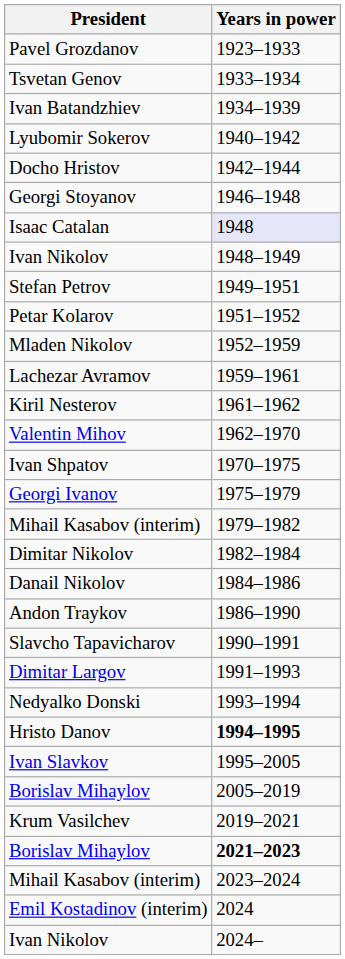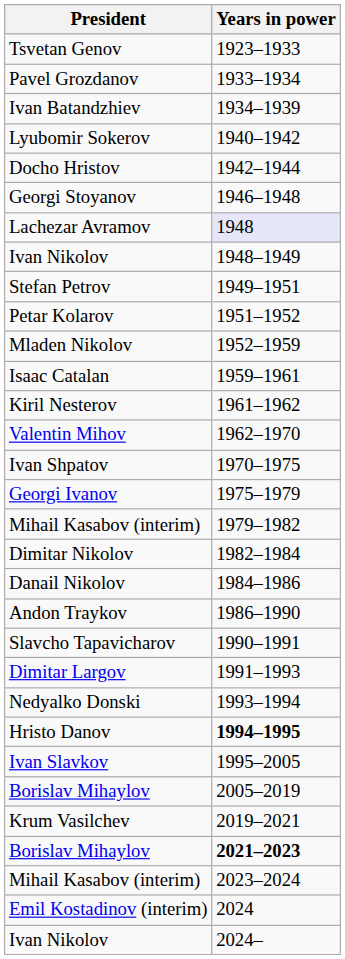(74, 49) Pavel Grozdanov -> (65, 49) Tsvetan Genov
(65, 78) Tsvetan Genov -> (74, 78) Pavel Grozdanov
(59, 227) Isaac Catalan -> (80, 227) Lachezar Avramov
(80, 375) Lachezar Avramov -> (59, 375) Isaac Catalan
